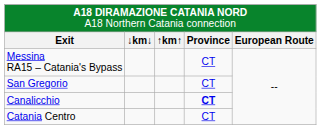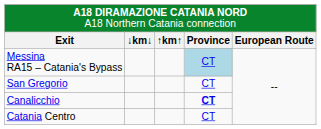(208, 62) no background -> (208, 62) lightblue background
